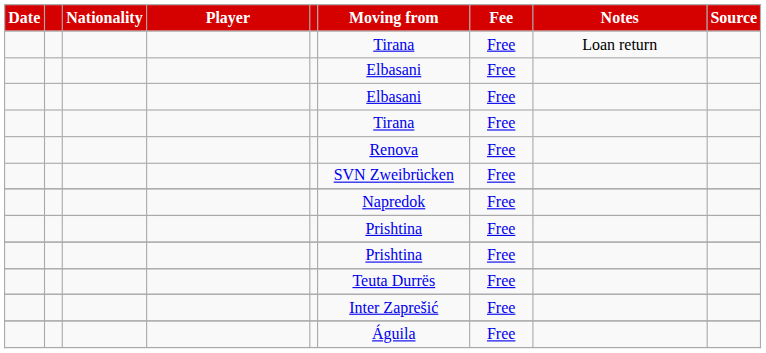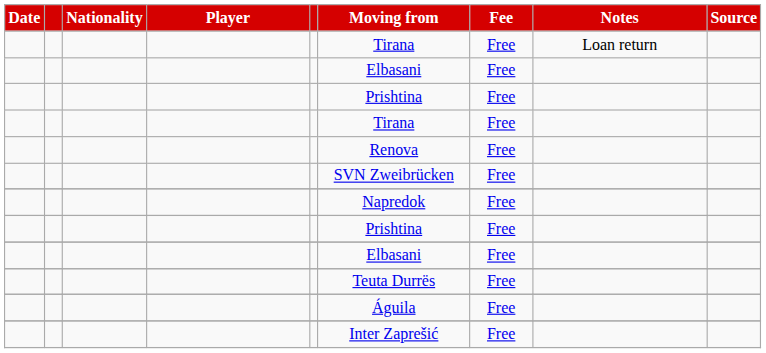(394, 97) Elbasani -> (394, 97) Prishtina
(394, 255) Prishtina -> (394, 255) Elbasani
(394, 308) Inter Zaprešić -> (394, 308) Águila
(394, 334) Águila -> (394, 334) Inter Zaprešić
